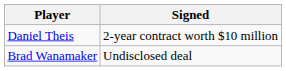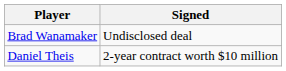rows swapped: (41, 35) <-> (52, 55)
